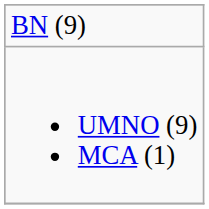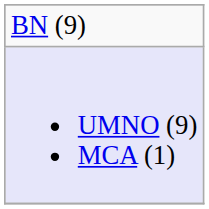(104, 140) no background -> (104, 140) lavender background
